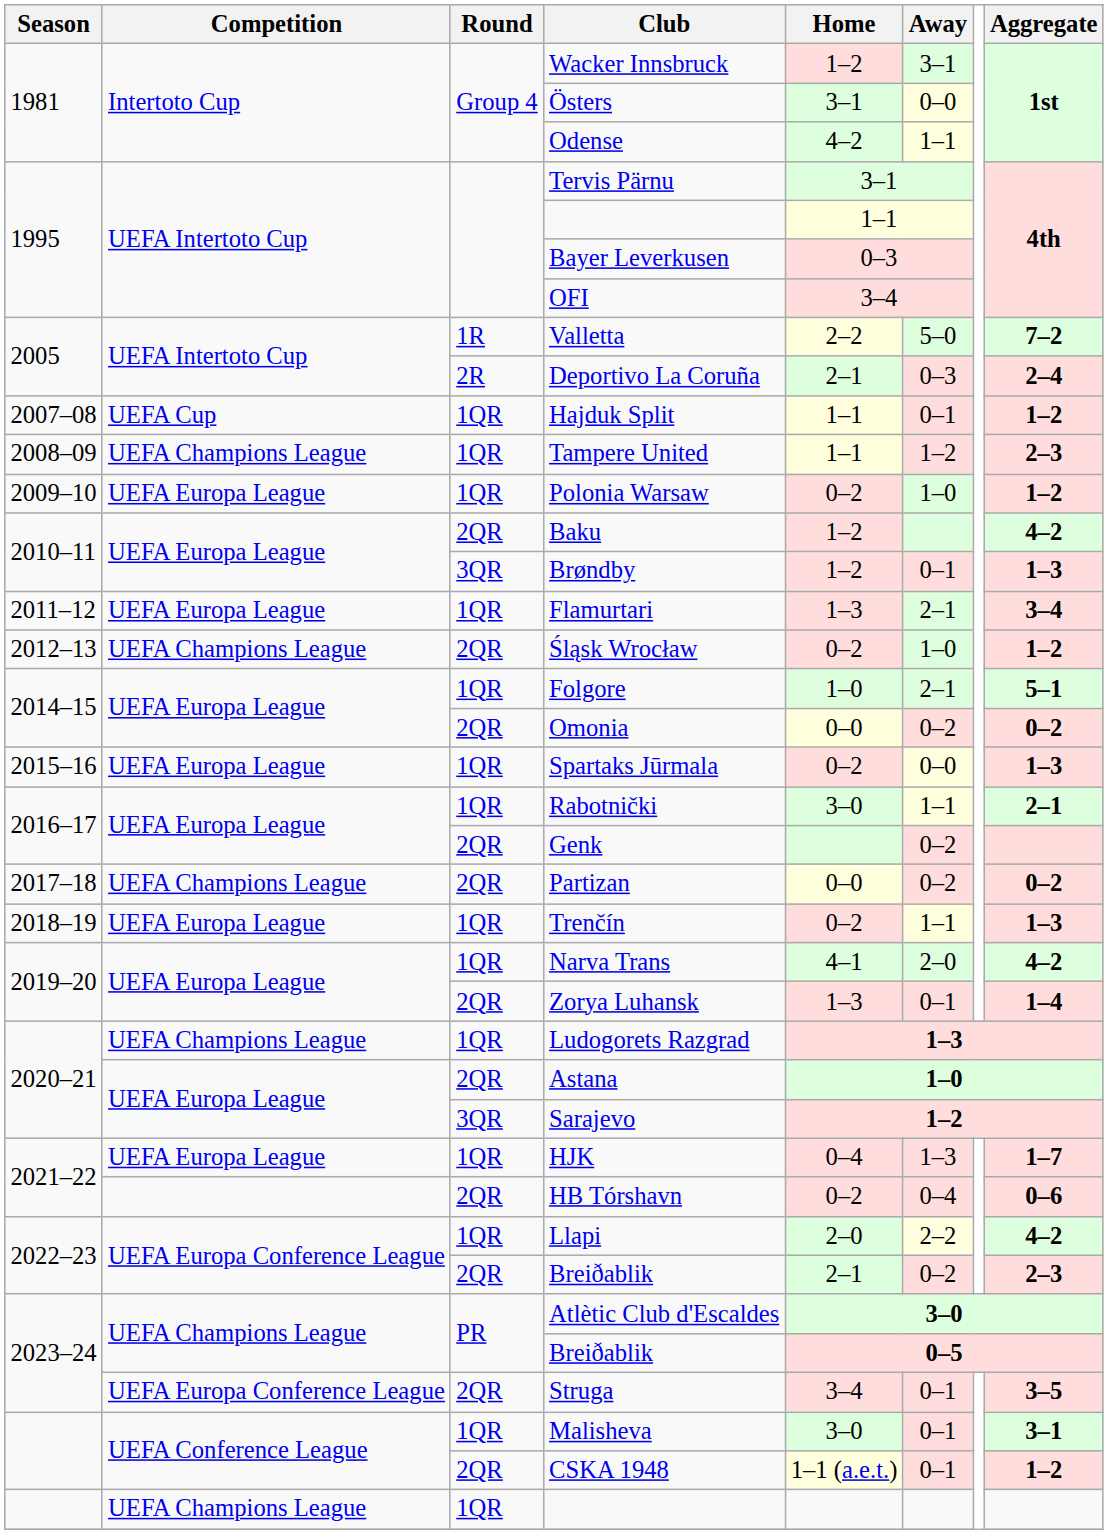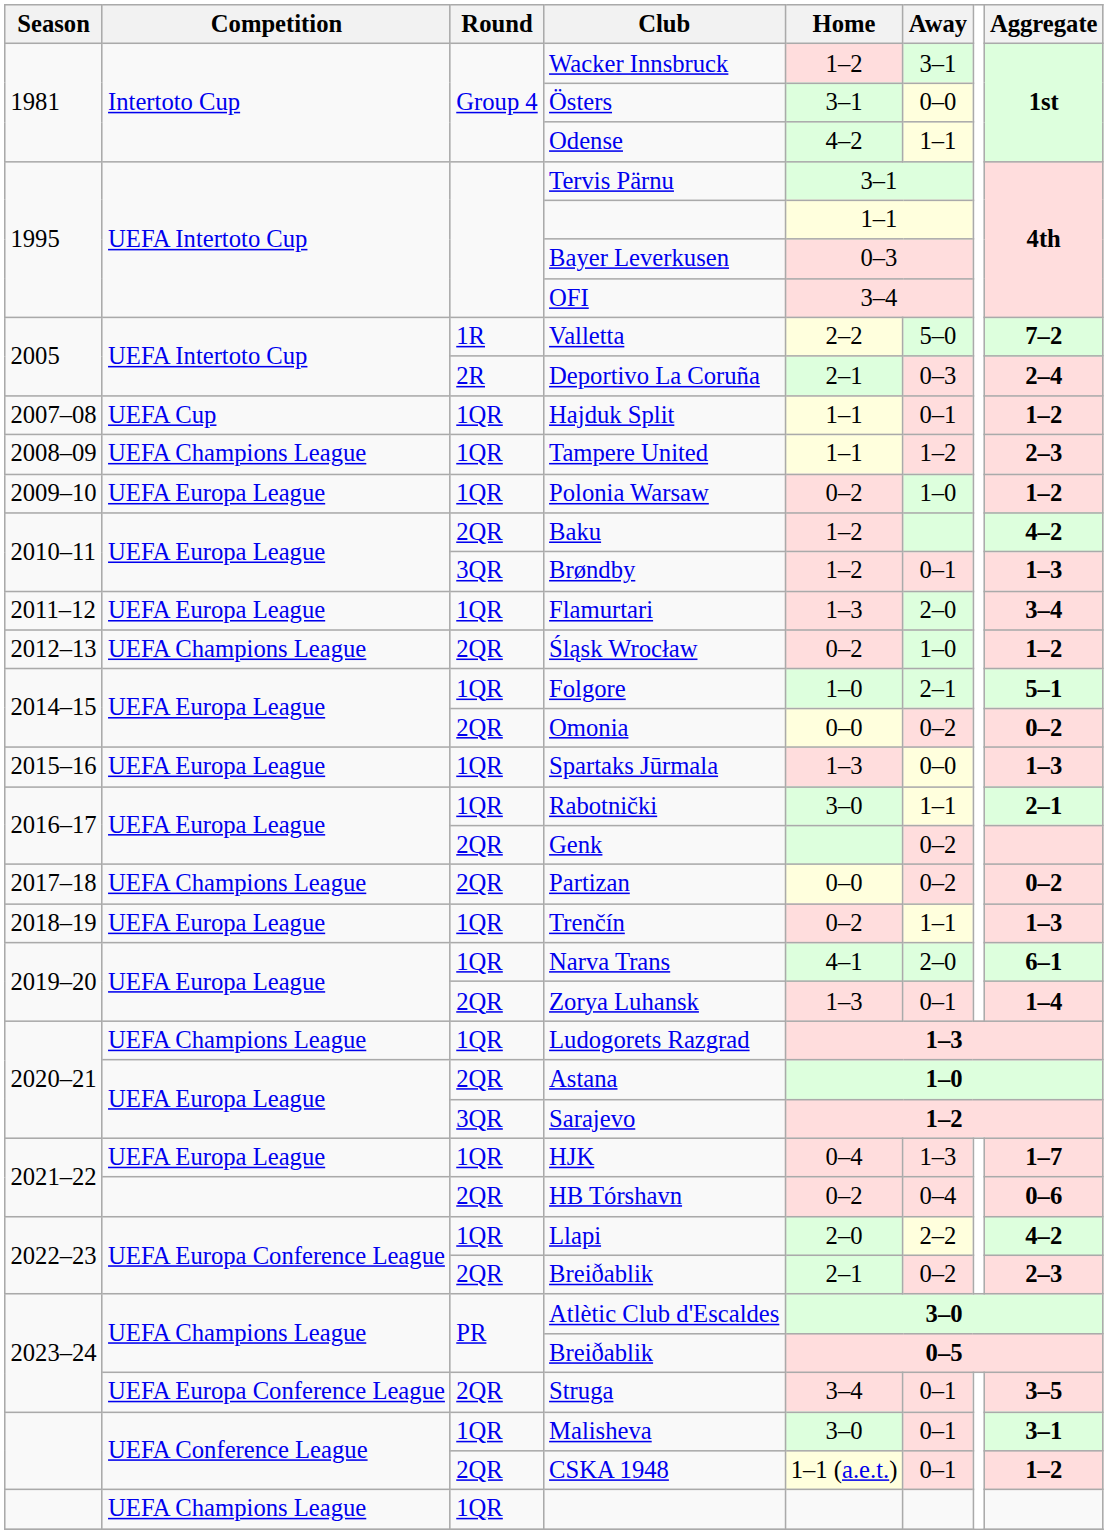(938, 610) 2–1 -> (938, 610) 2–0
(844, 766) 0–2 -> (844, 766) 1–3
(1044, 961) 4–2 -> (1044, 961) 6–1
